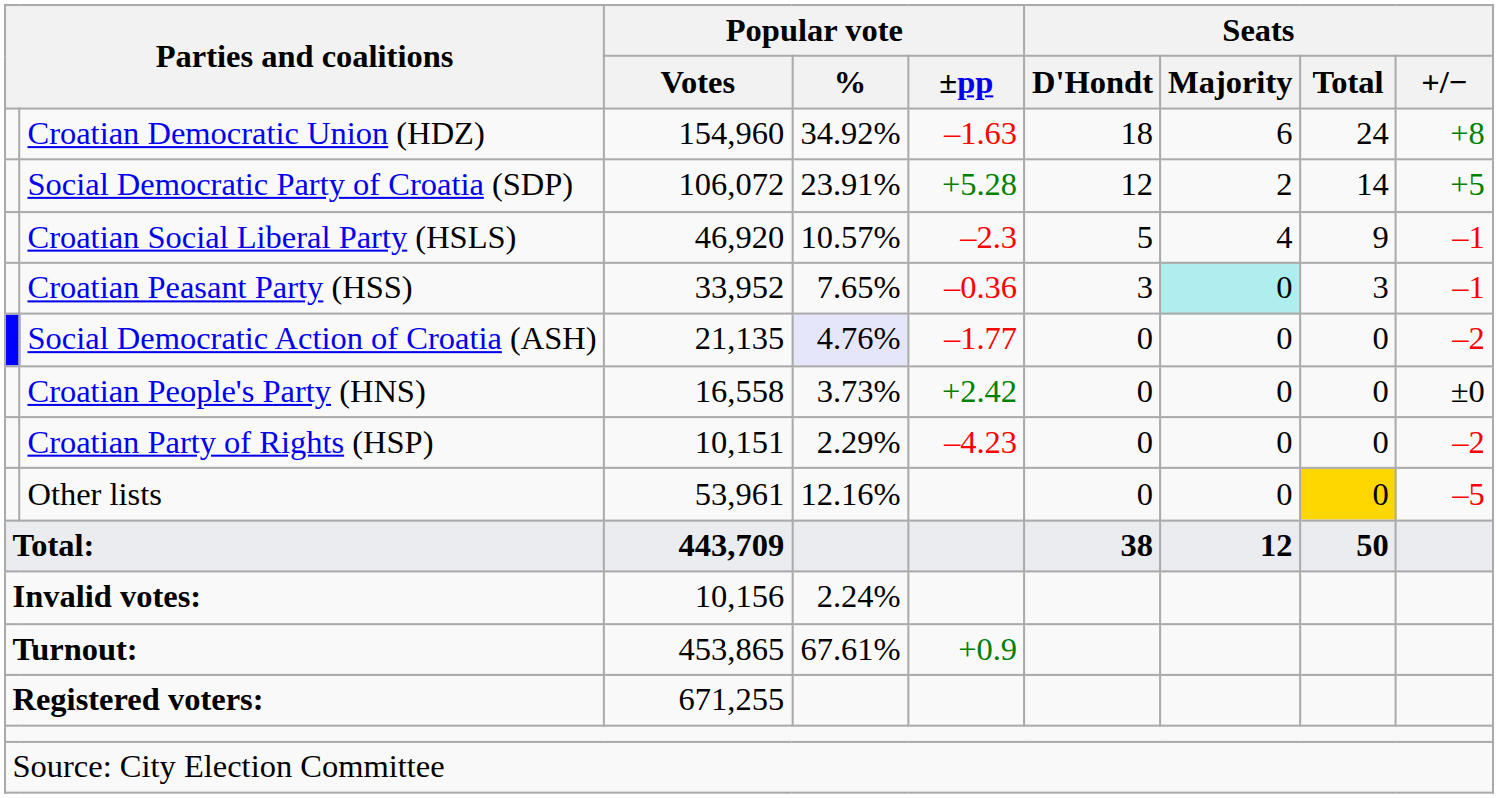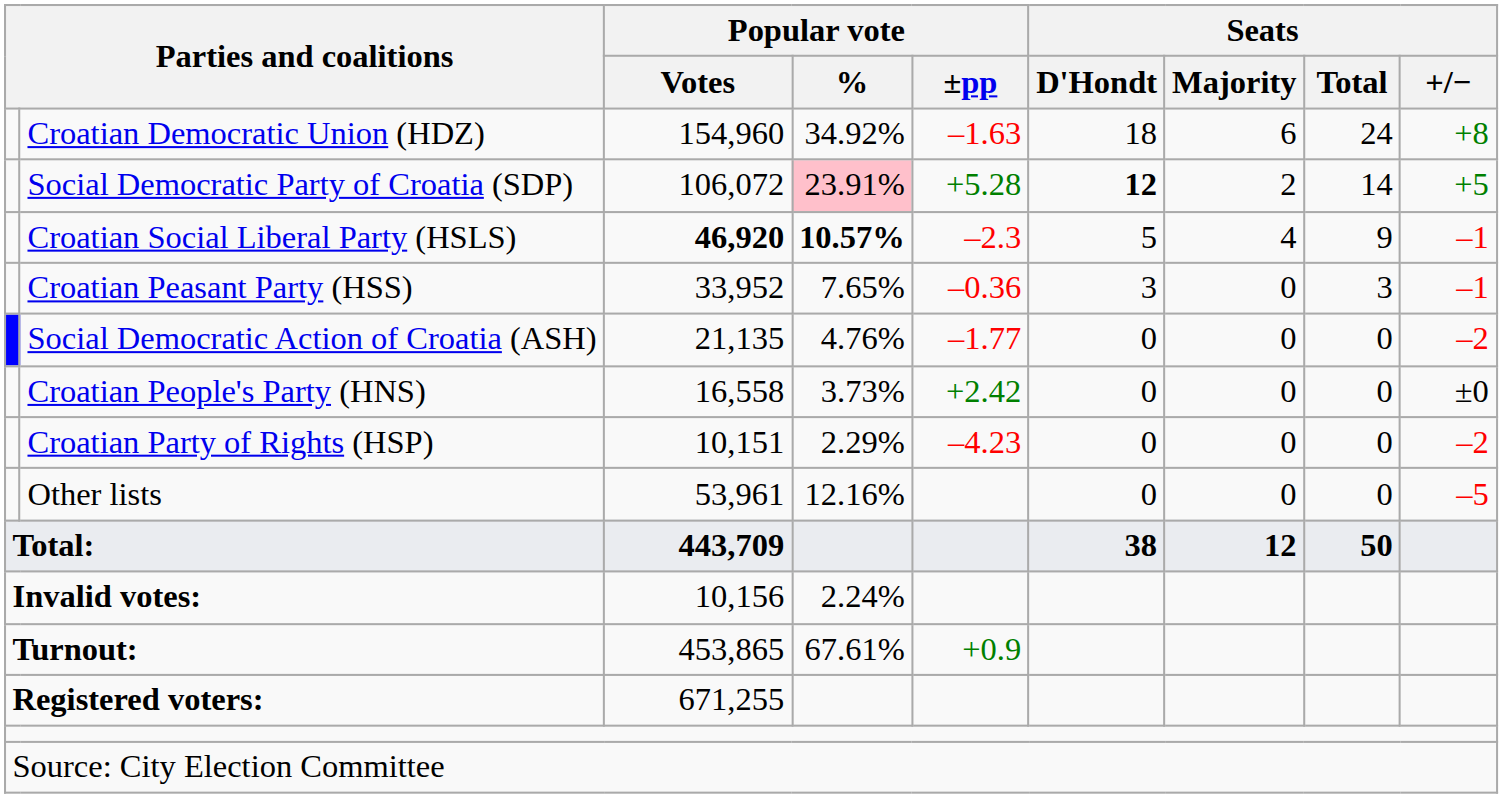(851, 184) no background -> (855, 184) pink background
(1137, 184) normal -> (1141, 184) bold
(739, 236) normal -> (739, 236) bold
(851, 236) normal -> (852, 236) bold
(1284, 287) paleturquoise background -> (1288, 287) no background
(859, 339) lavender background -> (863, 339) no background
(1380, 493) gold background -> (1385, 493) no background
